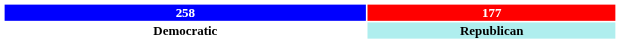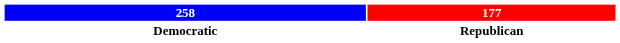(492, 30) paleturquoise background -> (492, 30) no background
